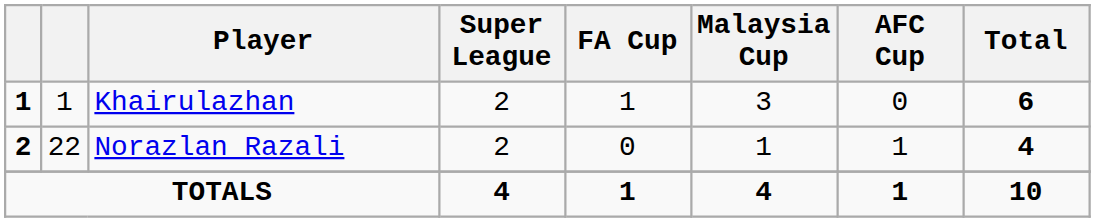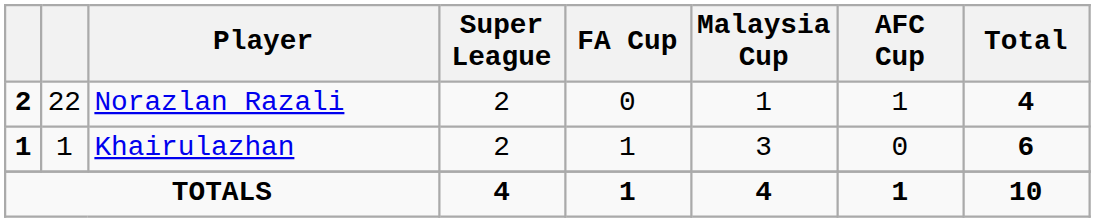rows swapped: (194, 104) <-> (219, 149)
